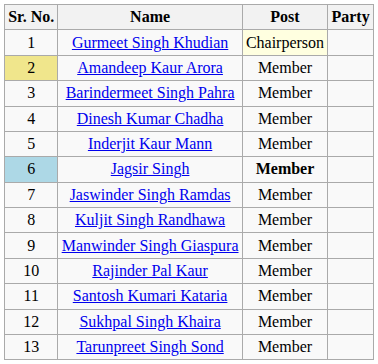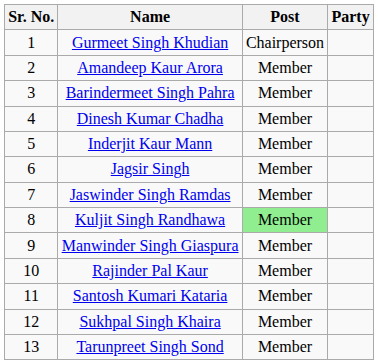(285, 42) lightyellow background -> (285, 42) no background
(31, 67) khaki background -> (31, 67) no background
(31, 169) lightblue background -> (31, 169) no background
(285, 169) bold -> (285, 169) normal
(285, 220) no background -> (285, 220) lightgreen background
